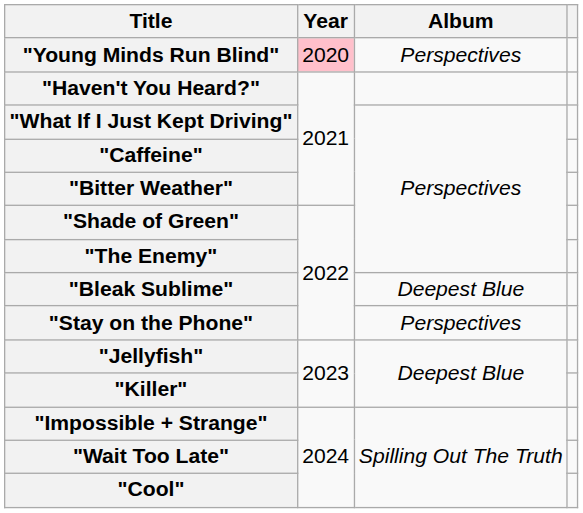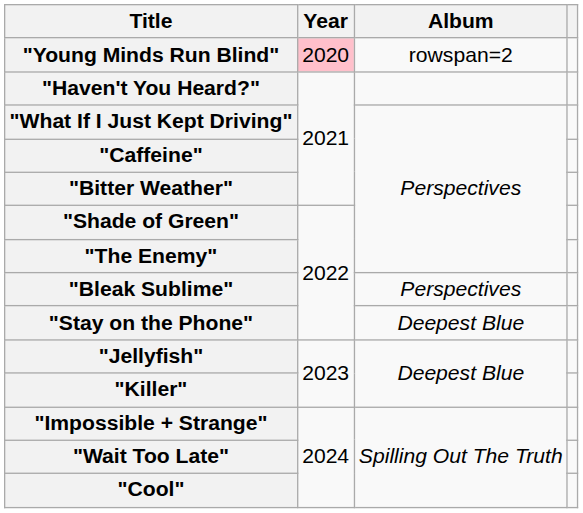(461, 54) Perspectives -> (461, 54) rowspan=2
(461, 289) Deepest Blue -> (461, 289) Perspectives
(461, 322) Perspectives -> (461, 322) Deepest Blue
